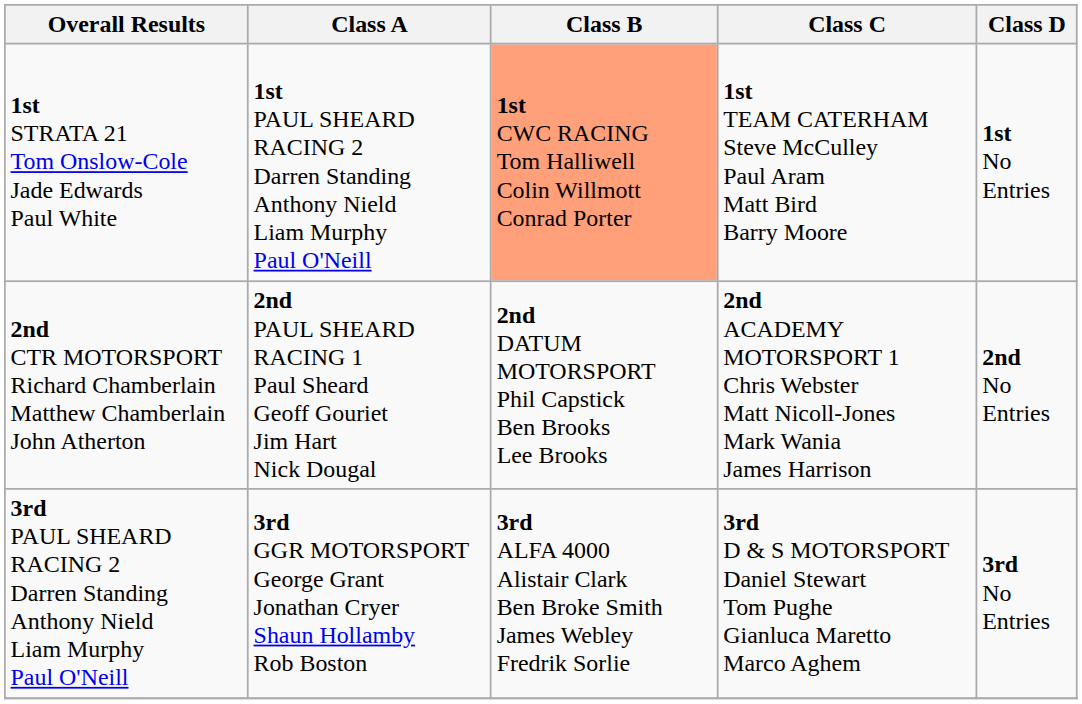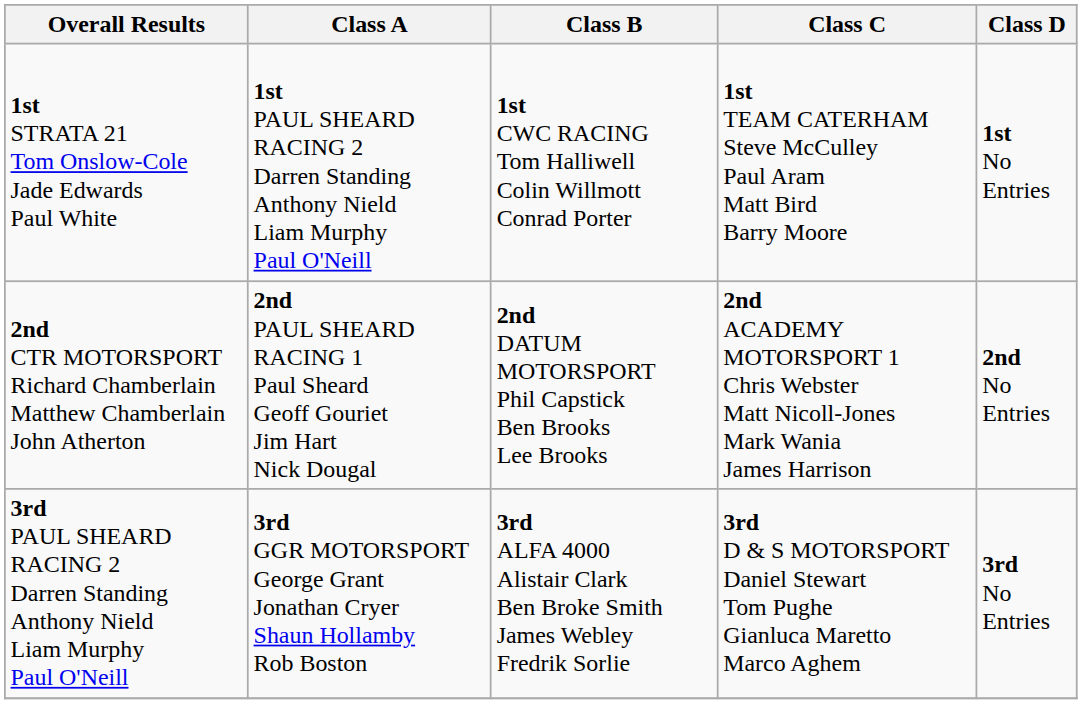(573, 161) lightsalmon background -> (573, 161) no background
